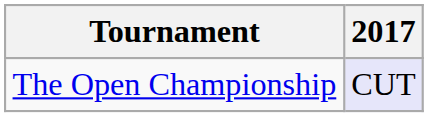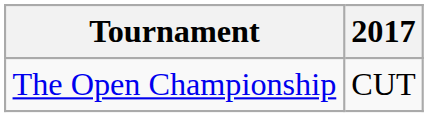(383, 84) lavender background -> (383, 84) no background
